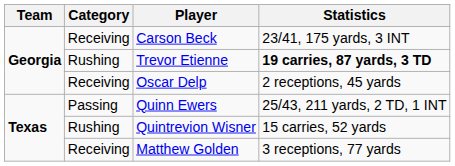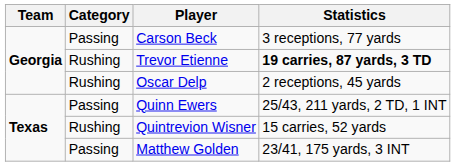(99, 38) Receiving -> (94, 38) Passing
(336, 38) 23/41, 175 yards, 3 INT -> (332, 38) 3 receptions, 77 yards
(99, 82) Receiving -> (94, 82) Rushing
(99, 149) Receiving -> (94, 149) Passing
(332, 149) 3 receptions, 77 yards -> (336, 149) 23/41, 175 yards, 3 INT
